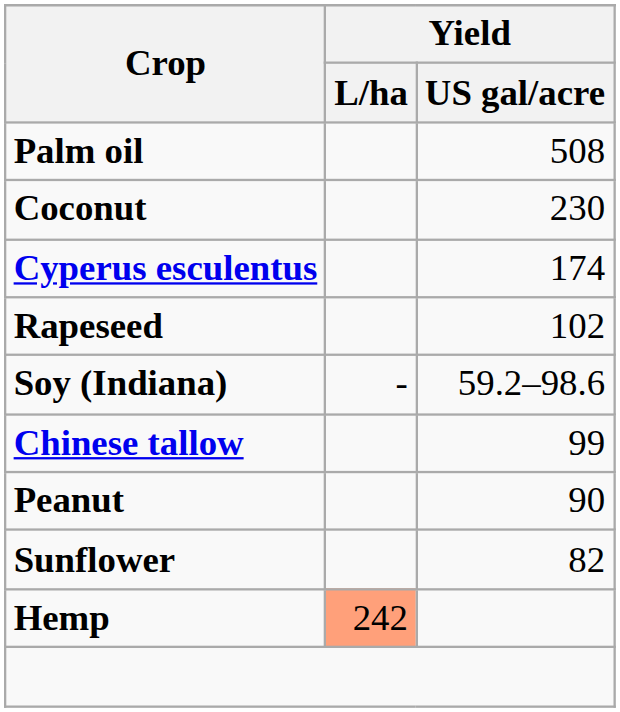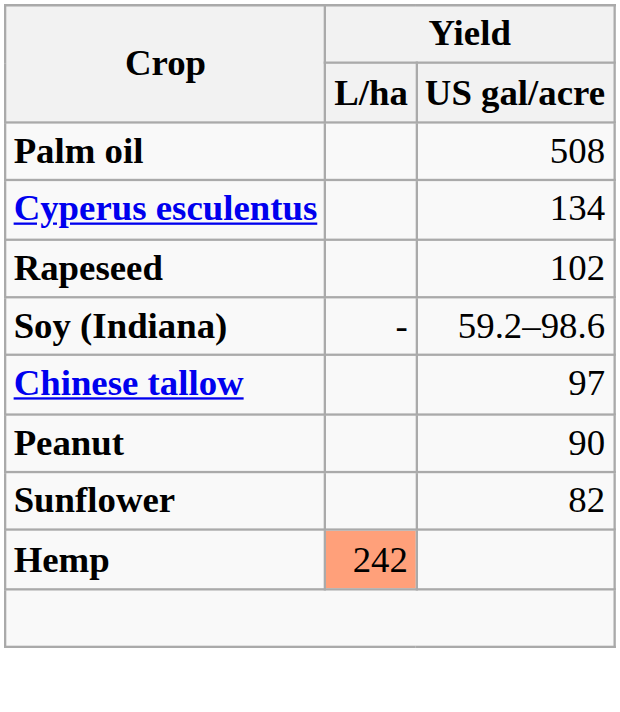- row: (80, 208)
(577, 267) 174 -> (577, 208) 134
(587, 442) 99 -> (587, 383) 97
